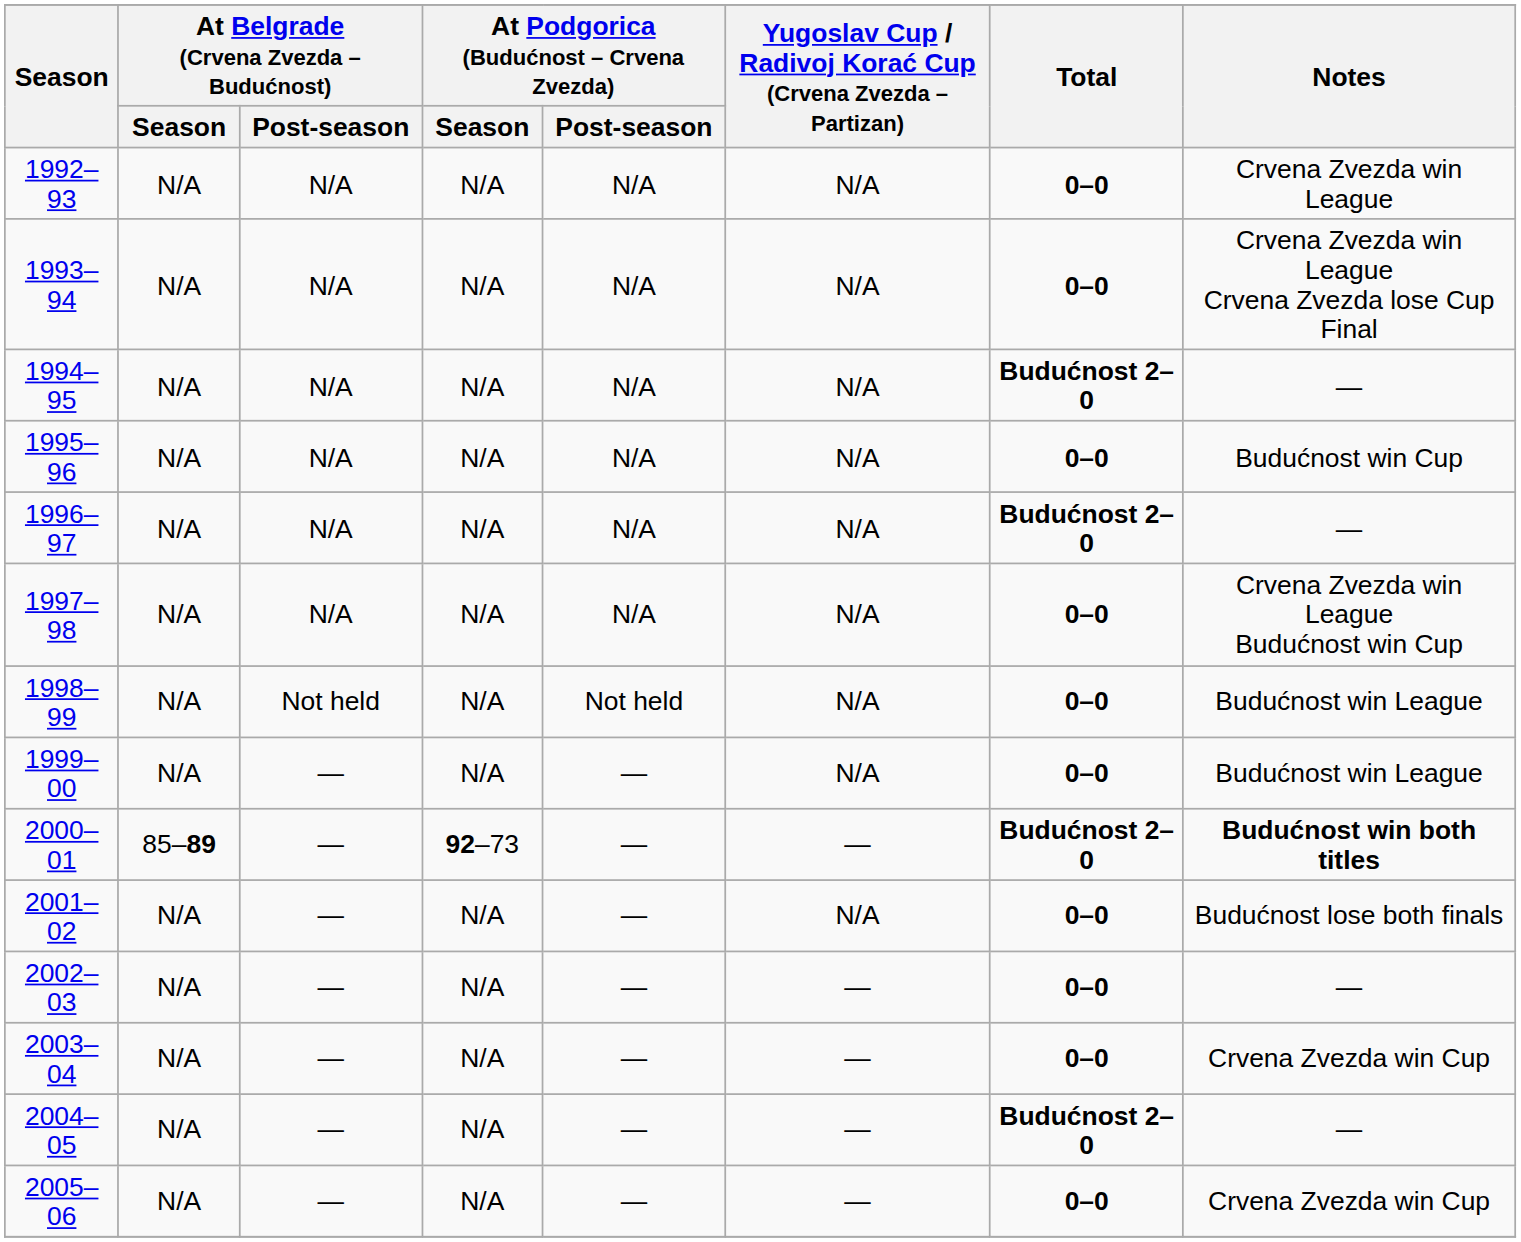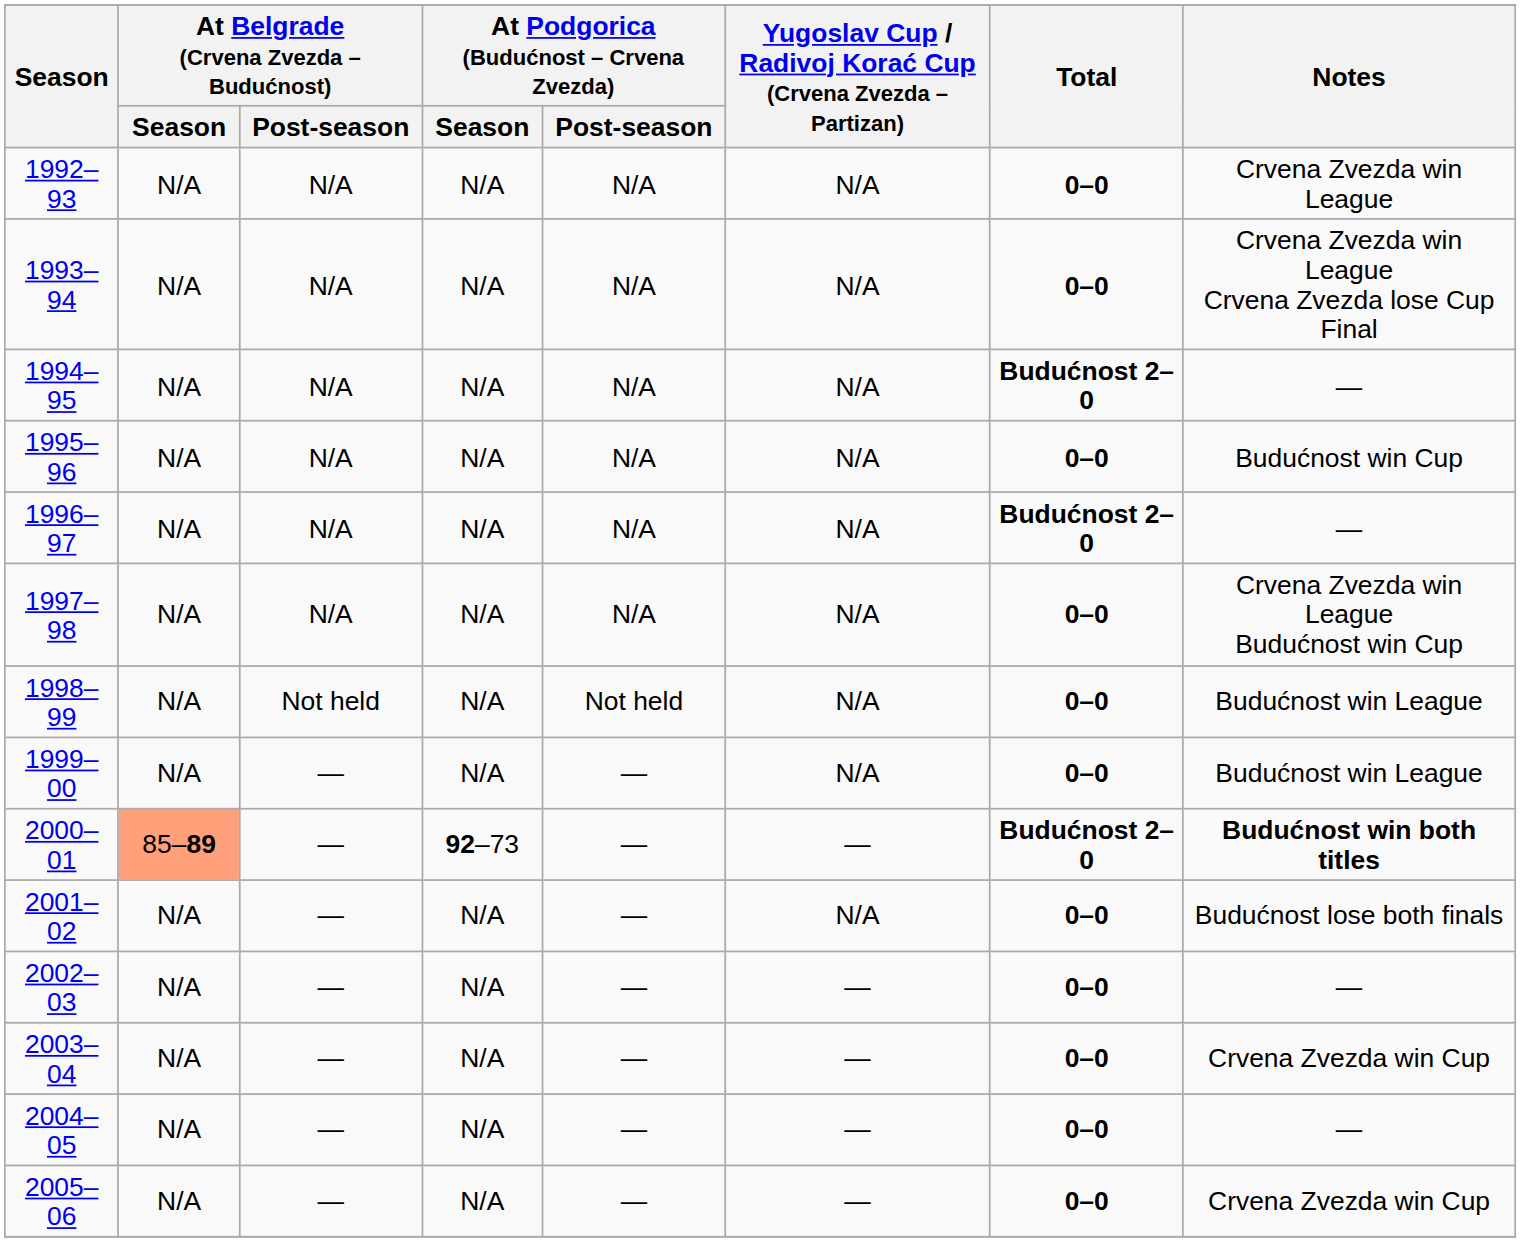(179, 844) no background -> (179, 844) lightsalmon background
(1087, 1130) Budućnost 2–0 -> (1087, 1130) 0–0
